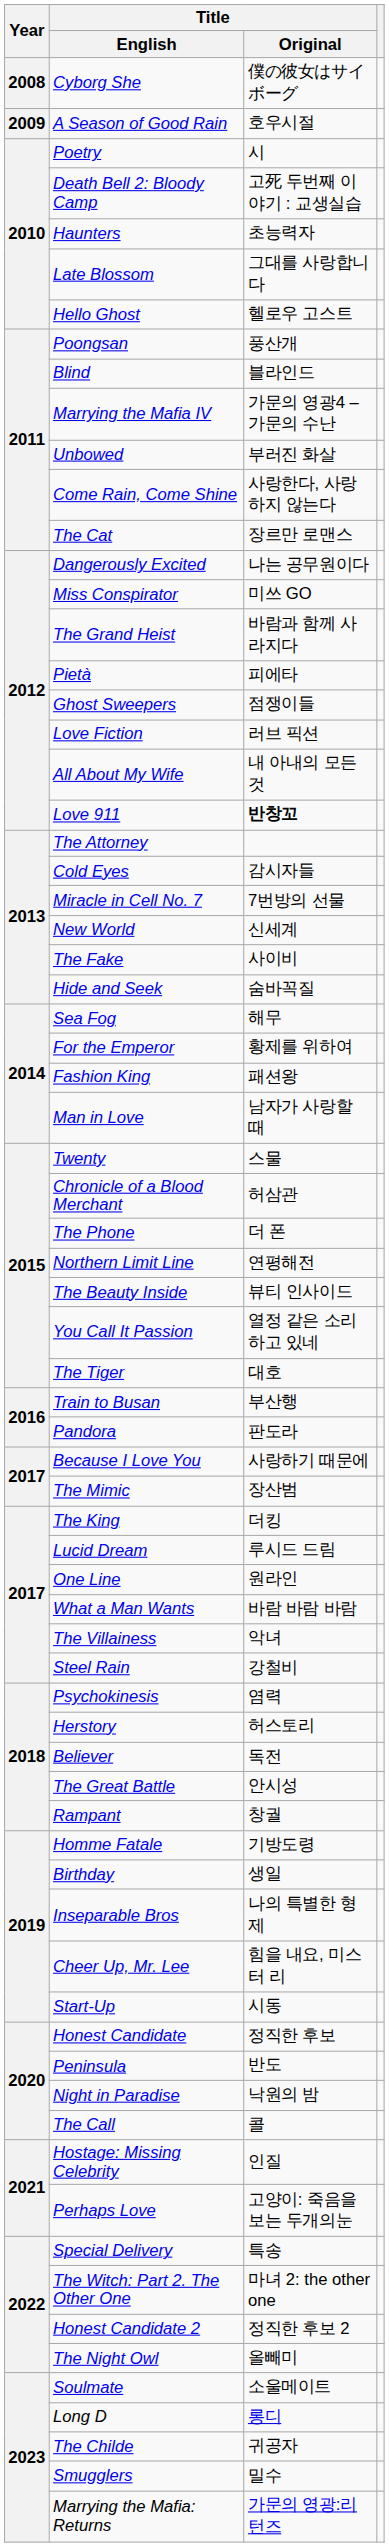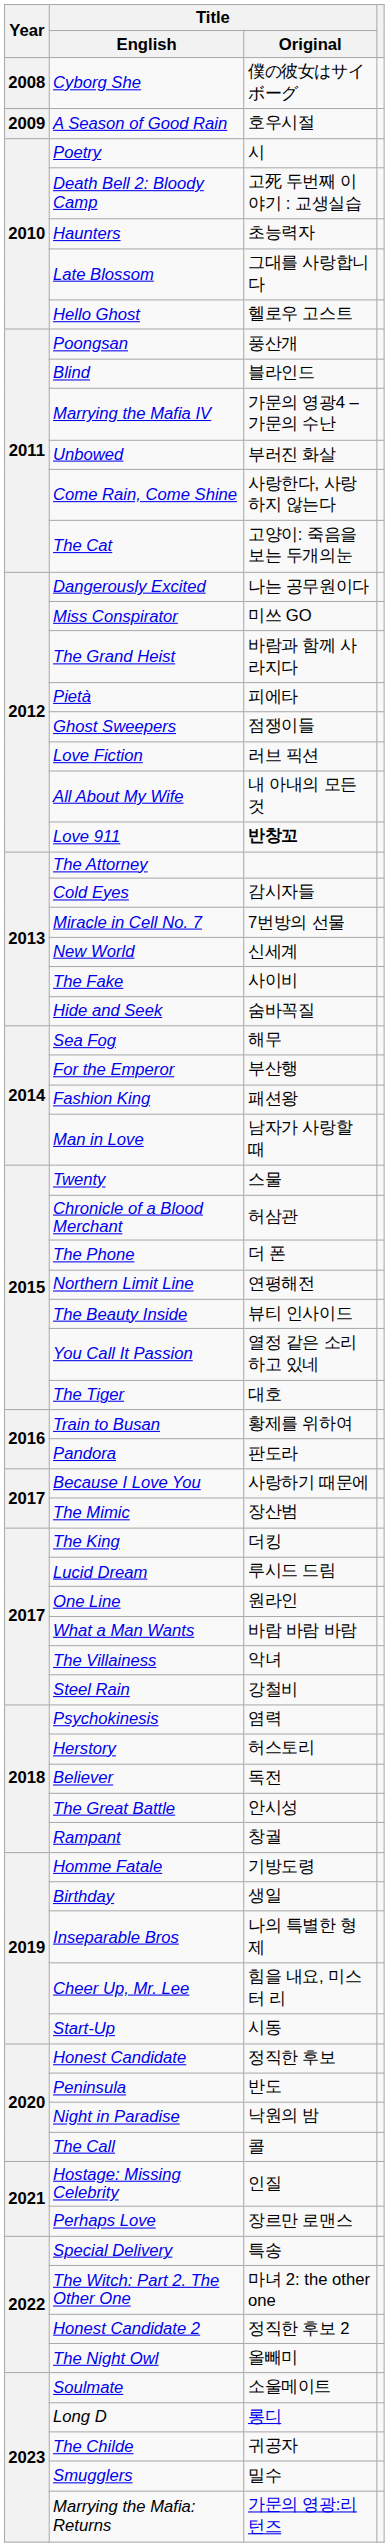(300, 534) 장르만 로맨스 -> (302, 545) 고양이: 죽음을보는 두개의눈
(300, 1047) 황제를 위하여 -> (273, 1069) 부산행
(273, 1401) 부산행 -> (300, 1423) 황제를 위하여
(302, 2209) 고양이: 죽음을보는 두개의눈 -> (300, 2220) 장르만 로맨스
